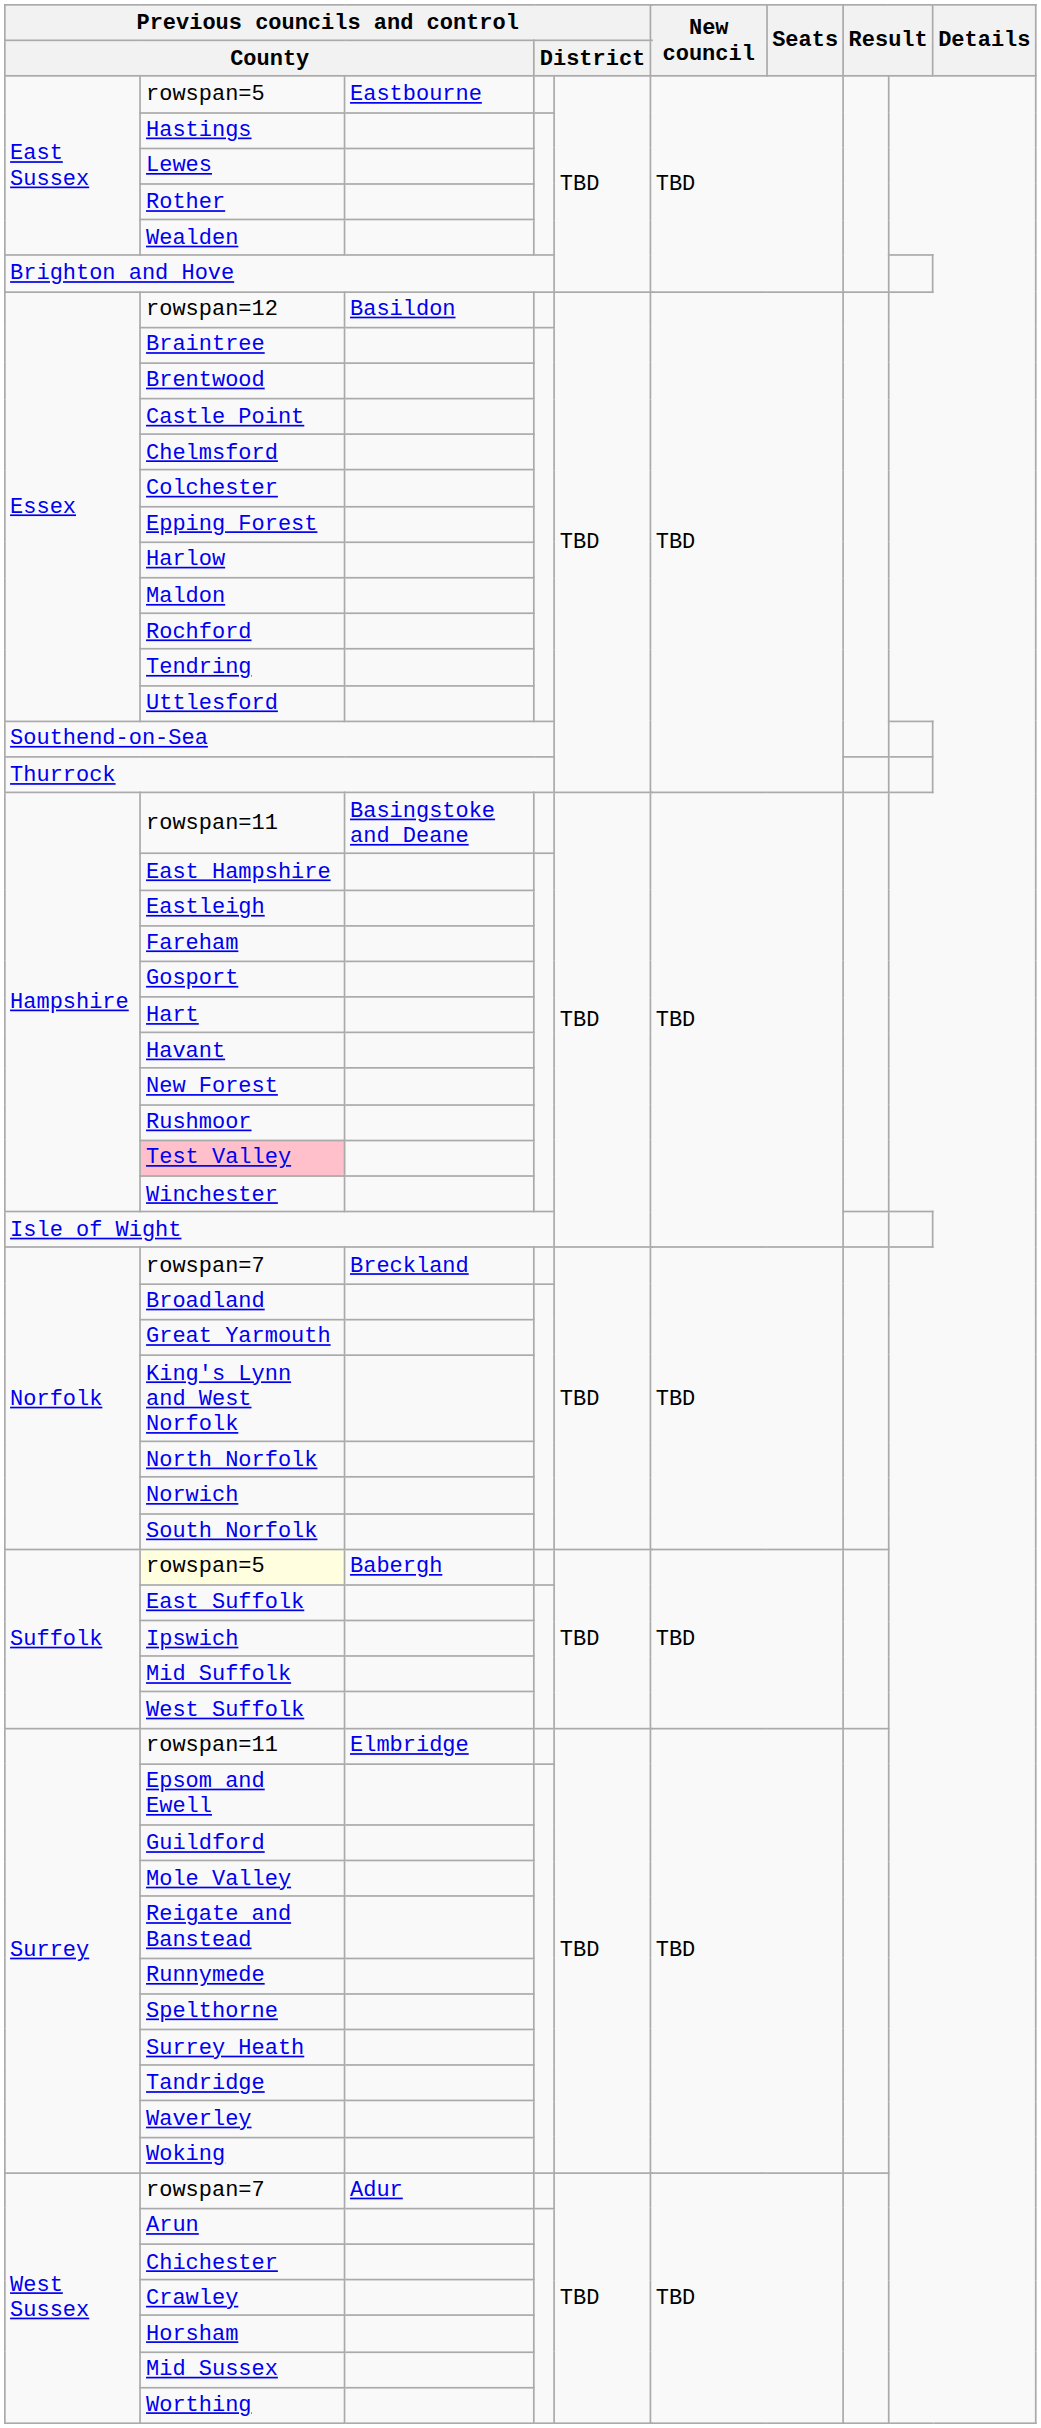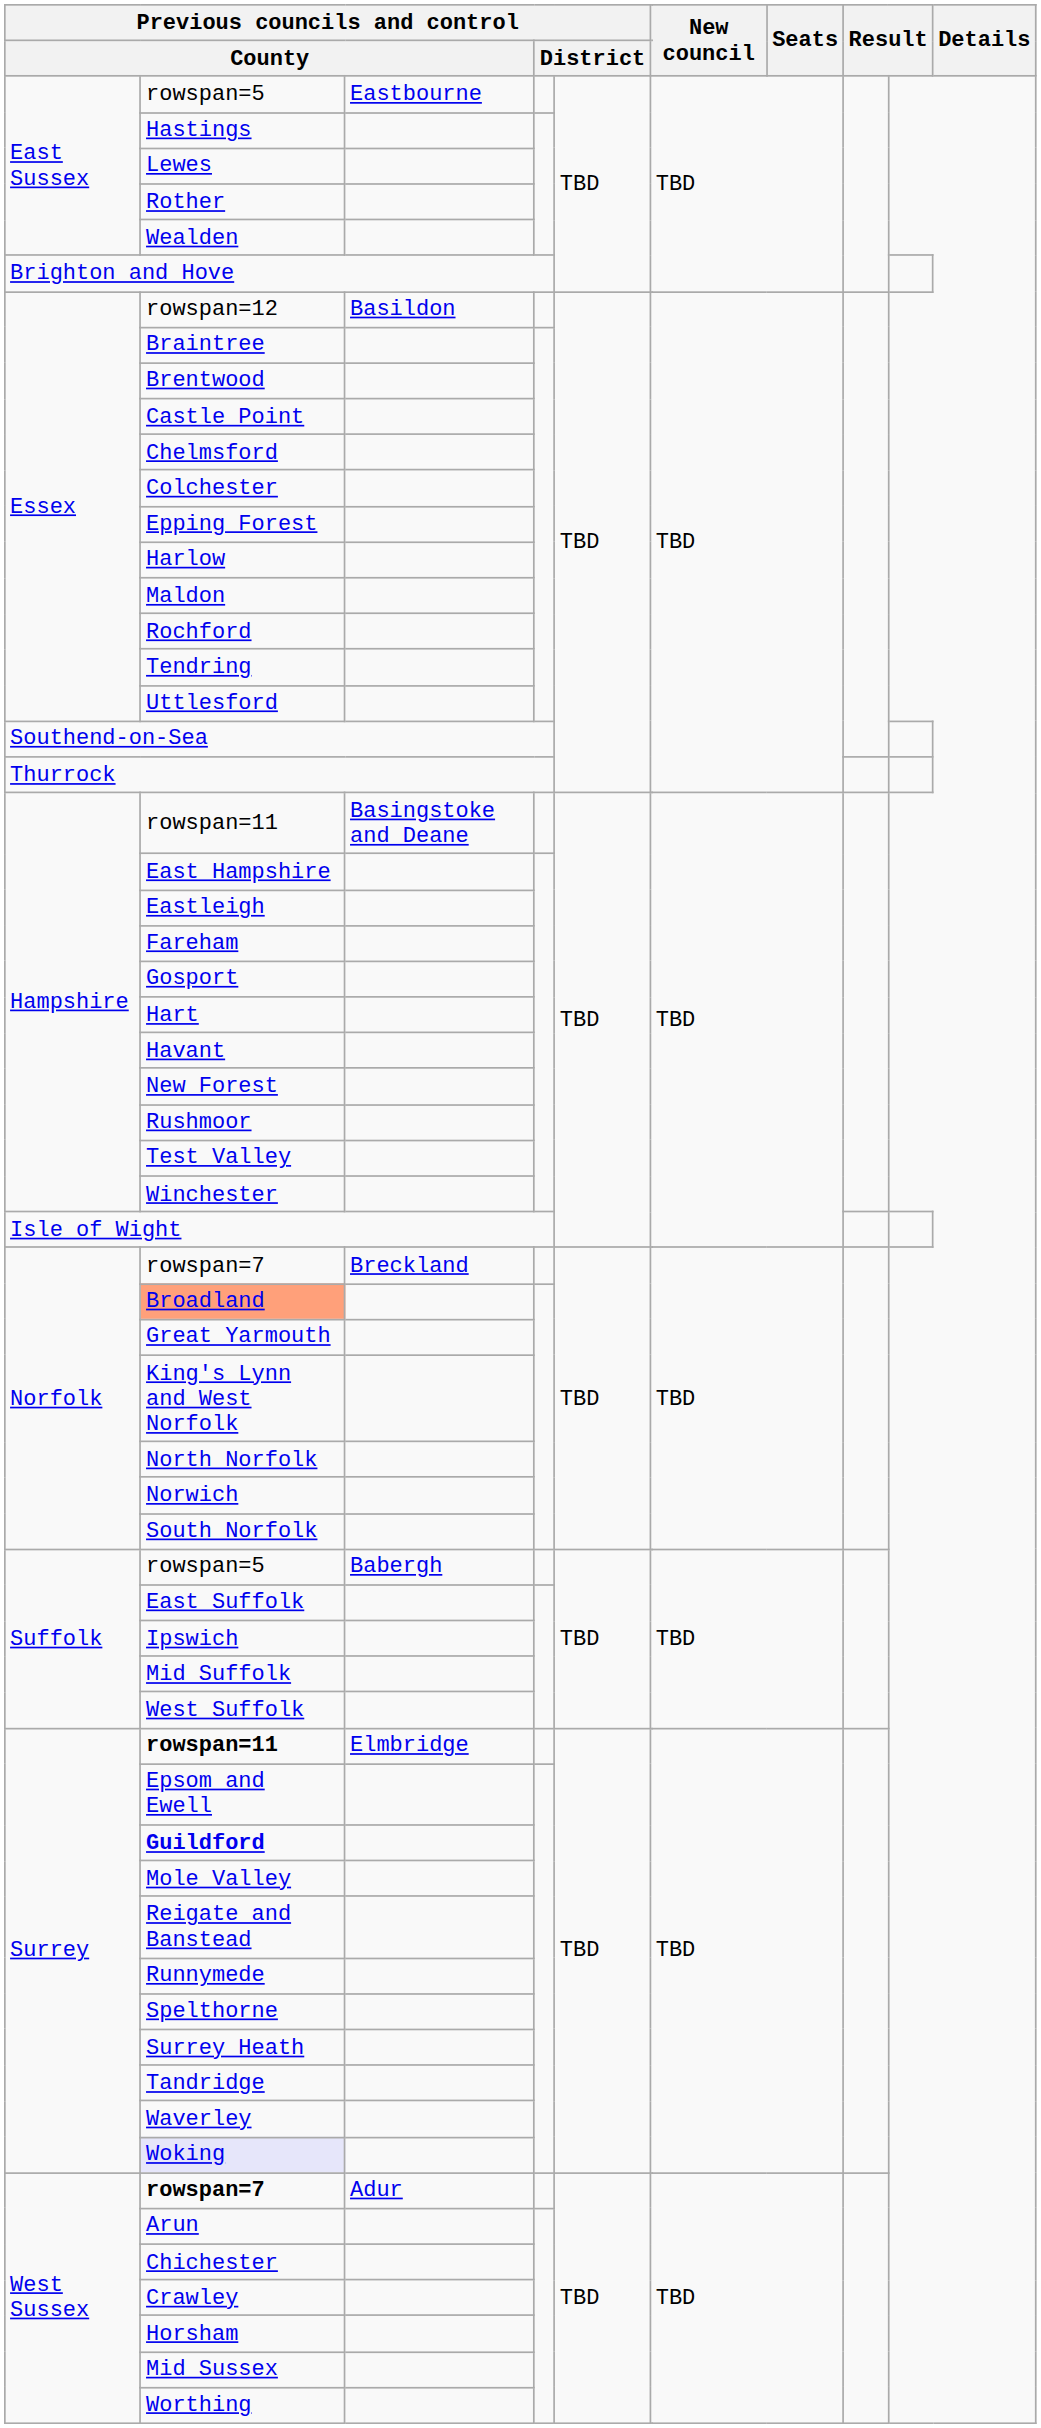(219, 1158) pink background -> (219, 1158) no background
(205, 1301) no background -> (205, 1301) lightsalmon background
(205, 1567) lightyellow background -> (205, 1567) no background
(212, 1746) normal -> (212, 1746) bold
(205, 1843) normal -> (205, 1843) bold
(186, 2155) no background -> (186, 2155) lavender background
(205, 2190) normal -> (205, 2190) bold
